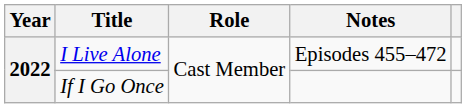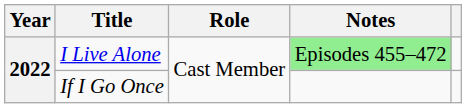(371, 53) no background -> (371, 53) lightgreen background
